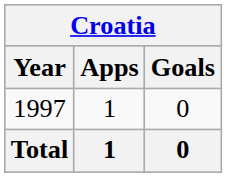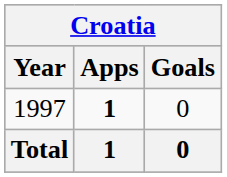(109, 108) normal -> (109, 108) bold
